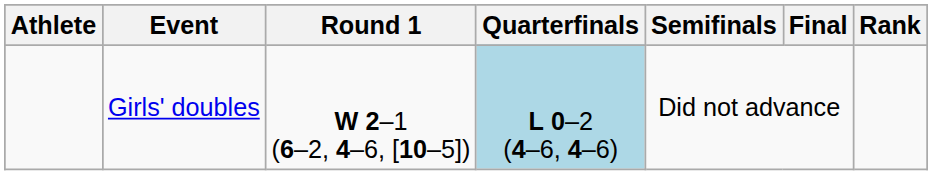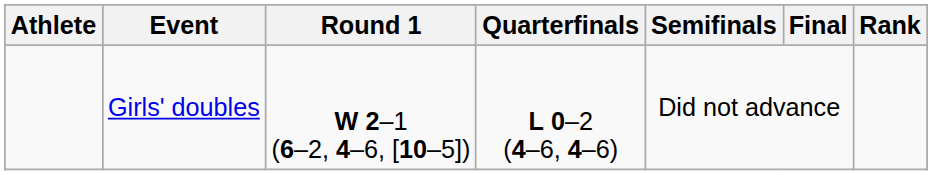(561, 135) lightblue background -> (561, 135) no background
